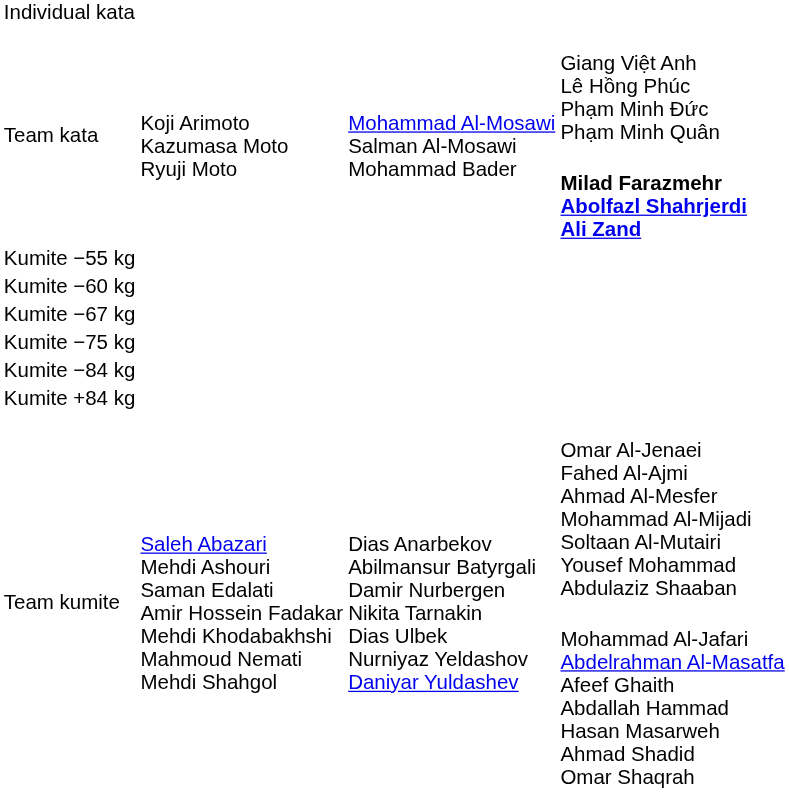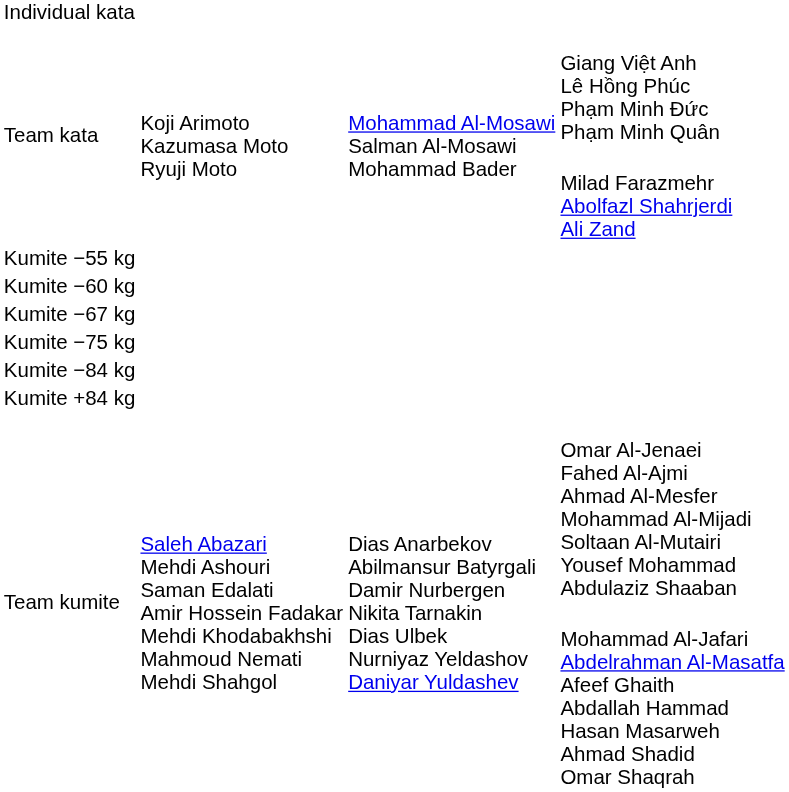(654, 206) bold -> (646, 206) normal
